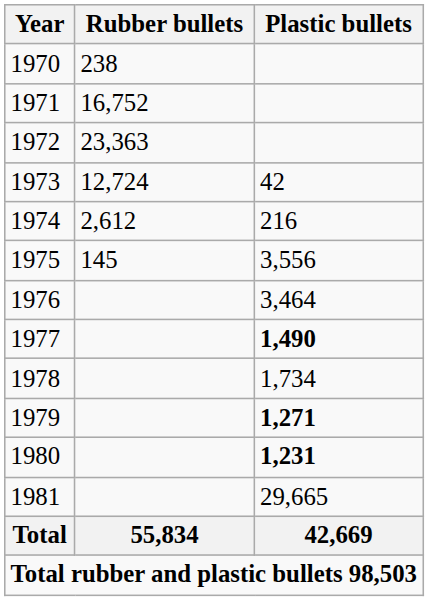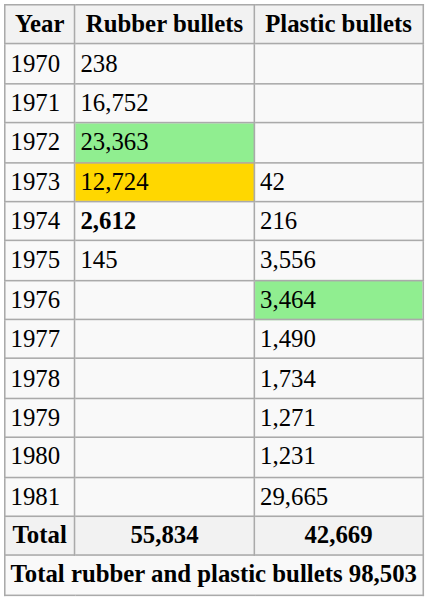(114, 142) no background -> (114, 142) lightgreen background
(114, 181) no background -> (114, 181) gold background
(108, 220) normal -> (108, 220) bold
(288, 299) no background -> (288, 299) lightgreen background
(288, 338) bold -> (288, 338) normal
(288, 417) bold -> (288, 417) normal
(288, 456) bold -> (288, 456) normal
